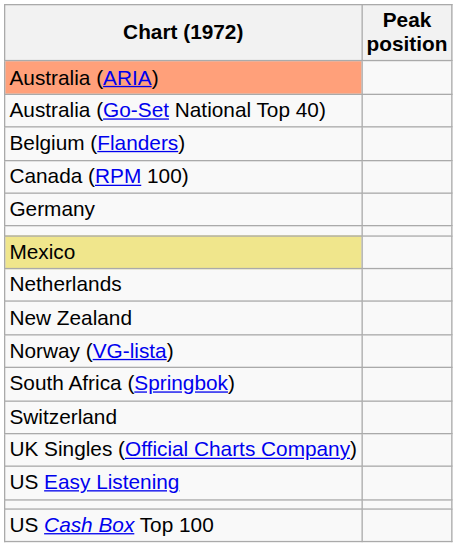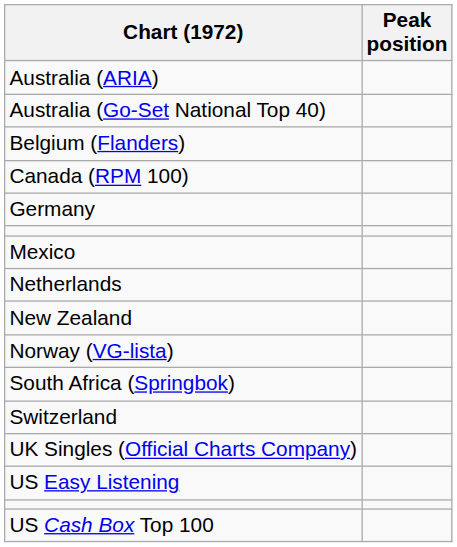(84, 77) lightsalmon background -> (84, 77) no background
(42, 251) khaki background -> (42, 251) no background
